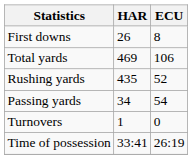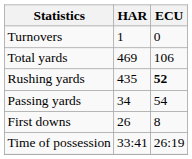rows swapped: (39, 36) <-> (35, 122)
(161, 79) normal -> (161, 79) bold
